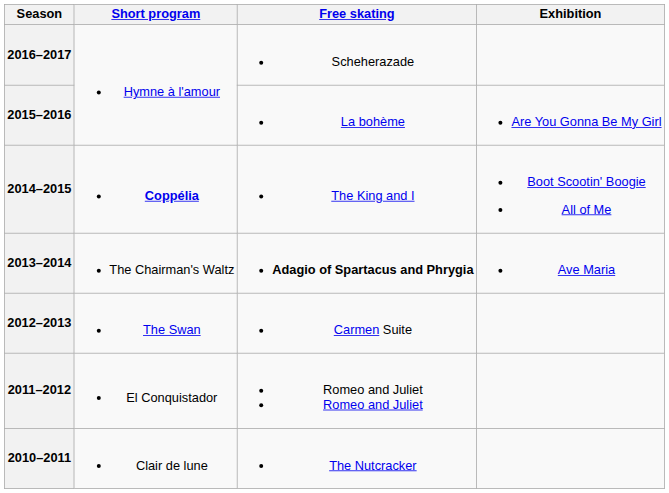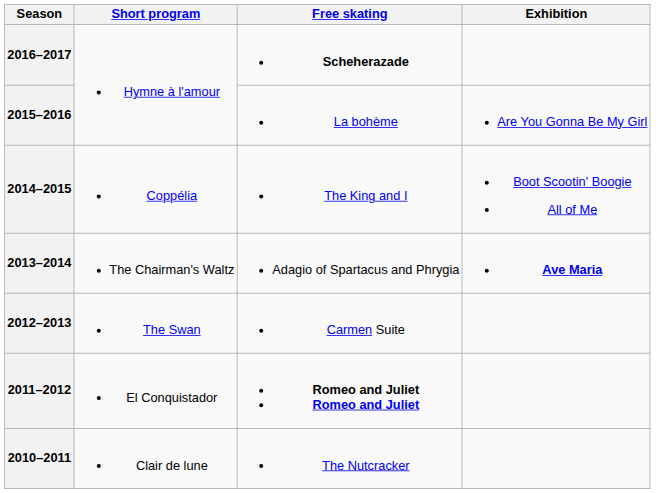(357, 62) normal -> (350, 62) bold
(156, 196) bold -> (156, 196) normal
(357, 270) bold -> (350, 270) normal
(570, 270) normal -> (556, 270) bold
(357, 398) normal -> (350, 398) bold
